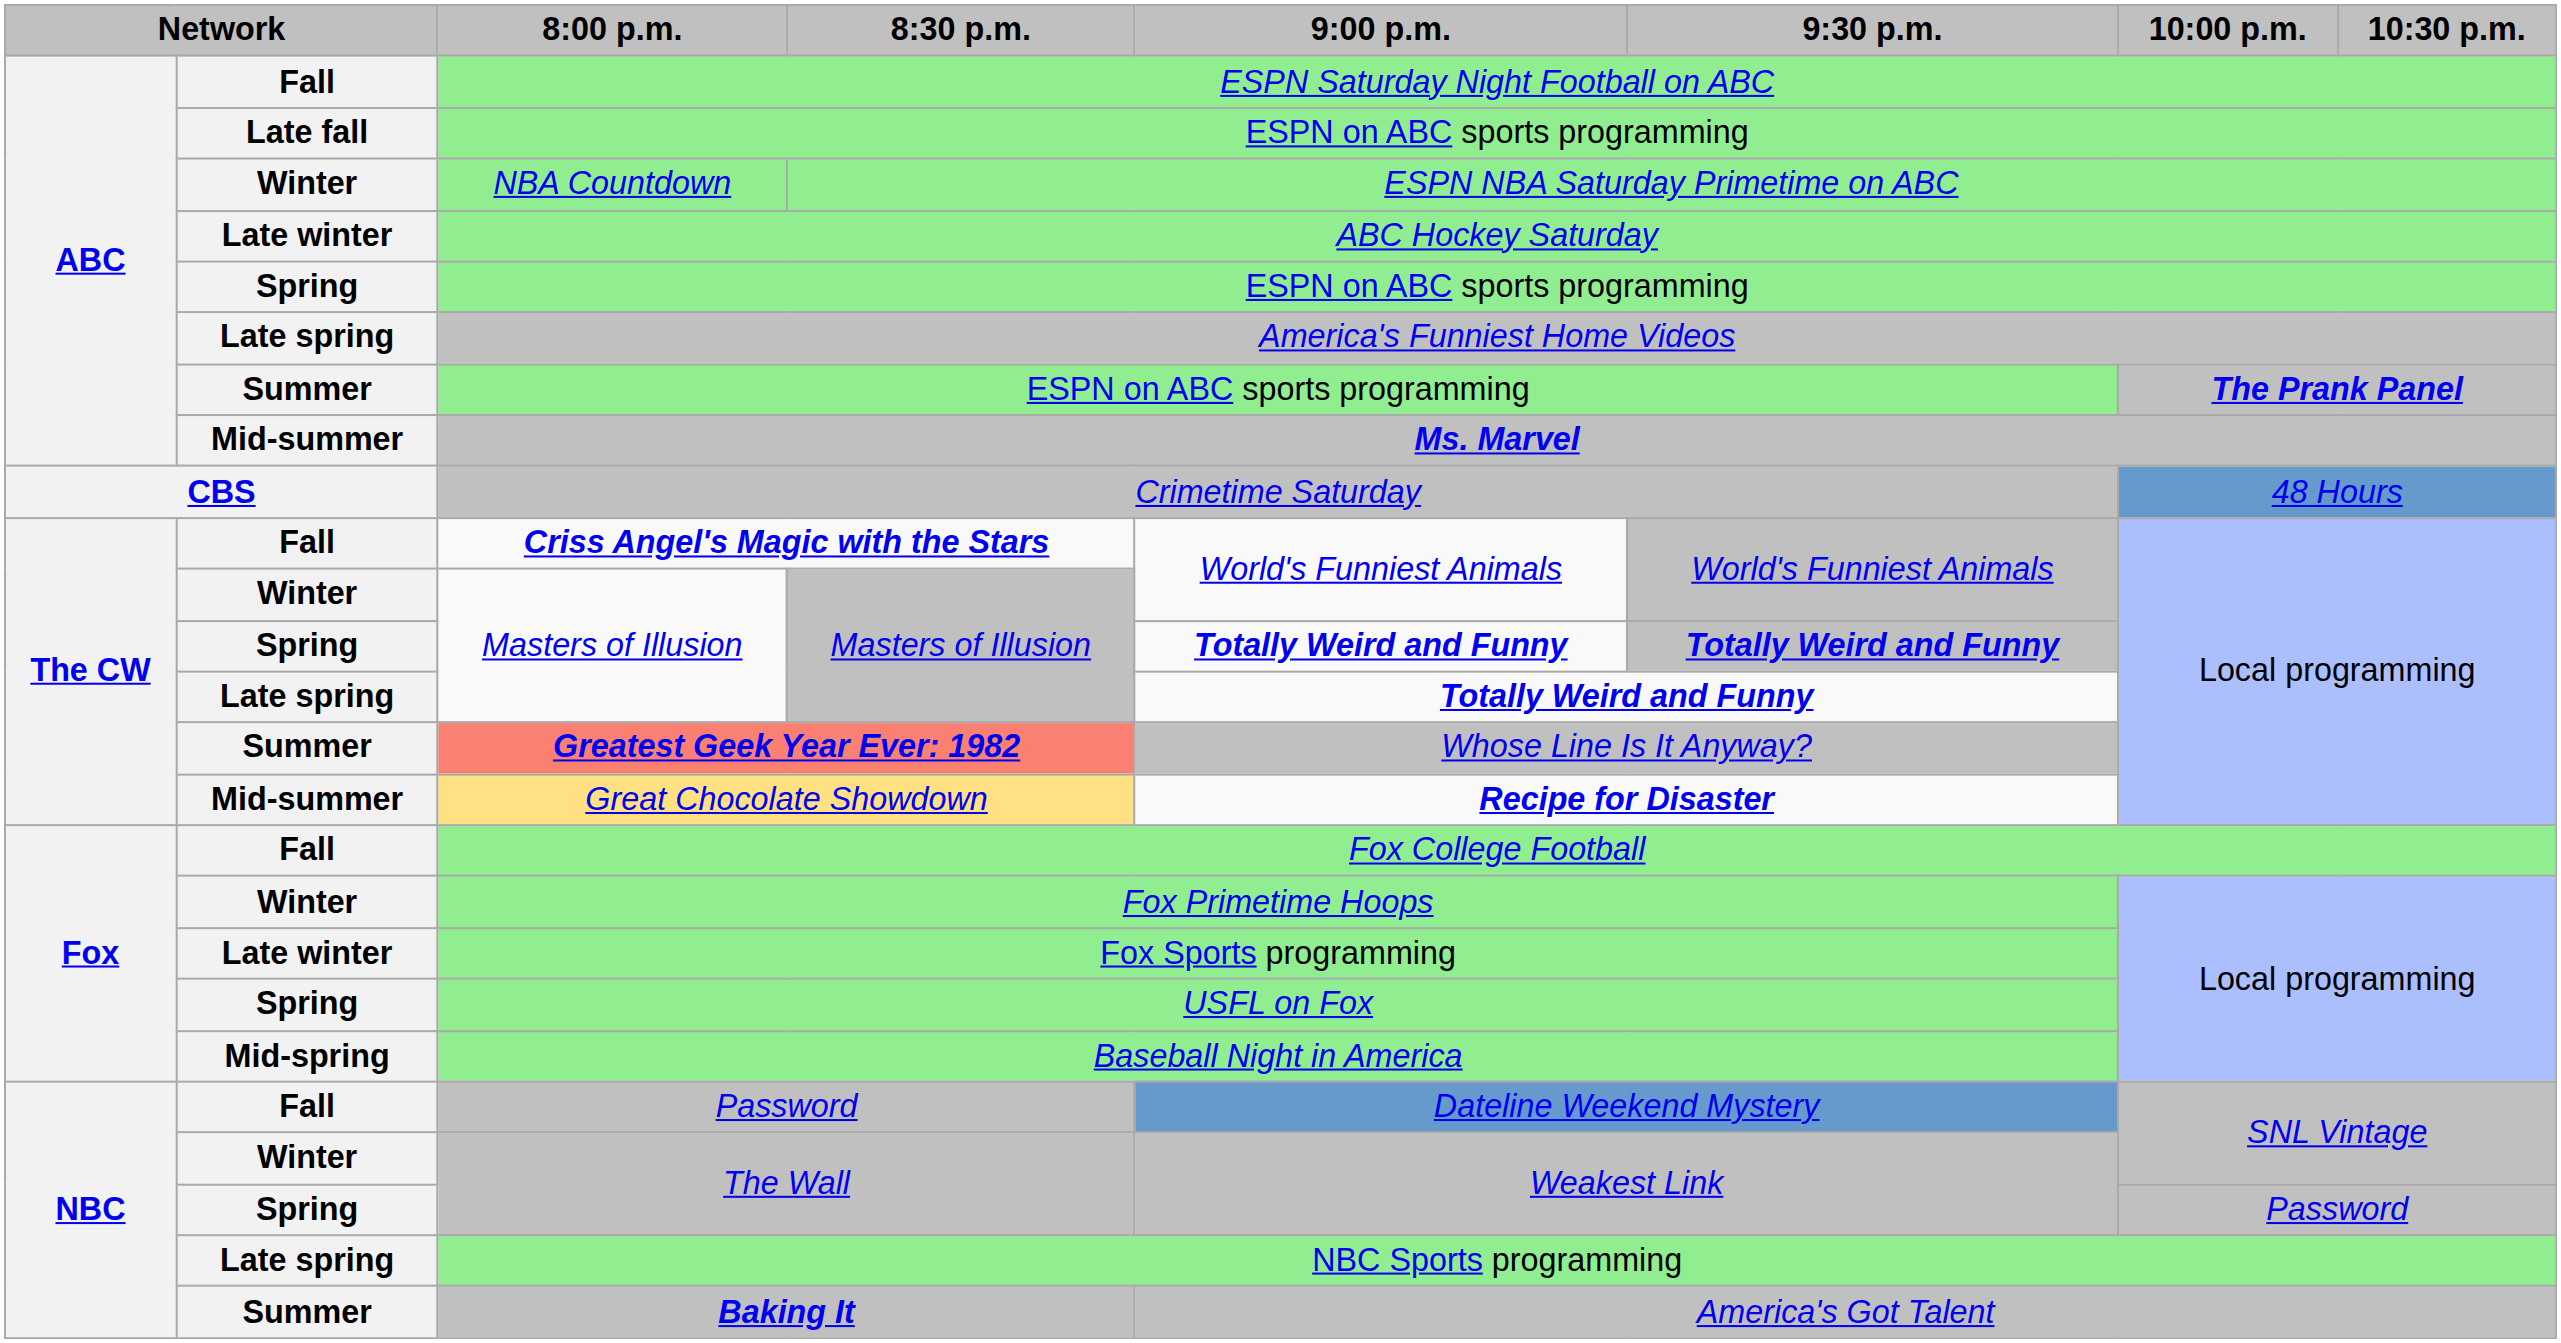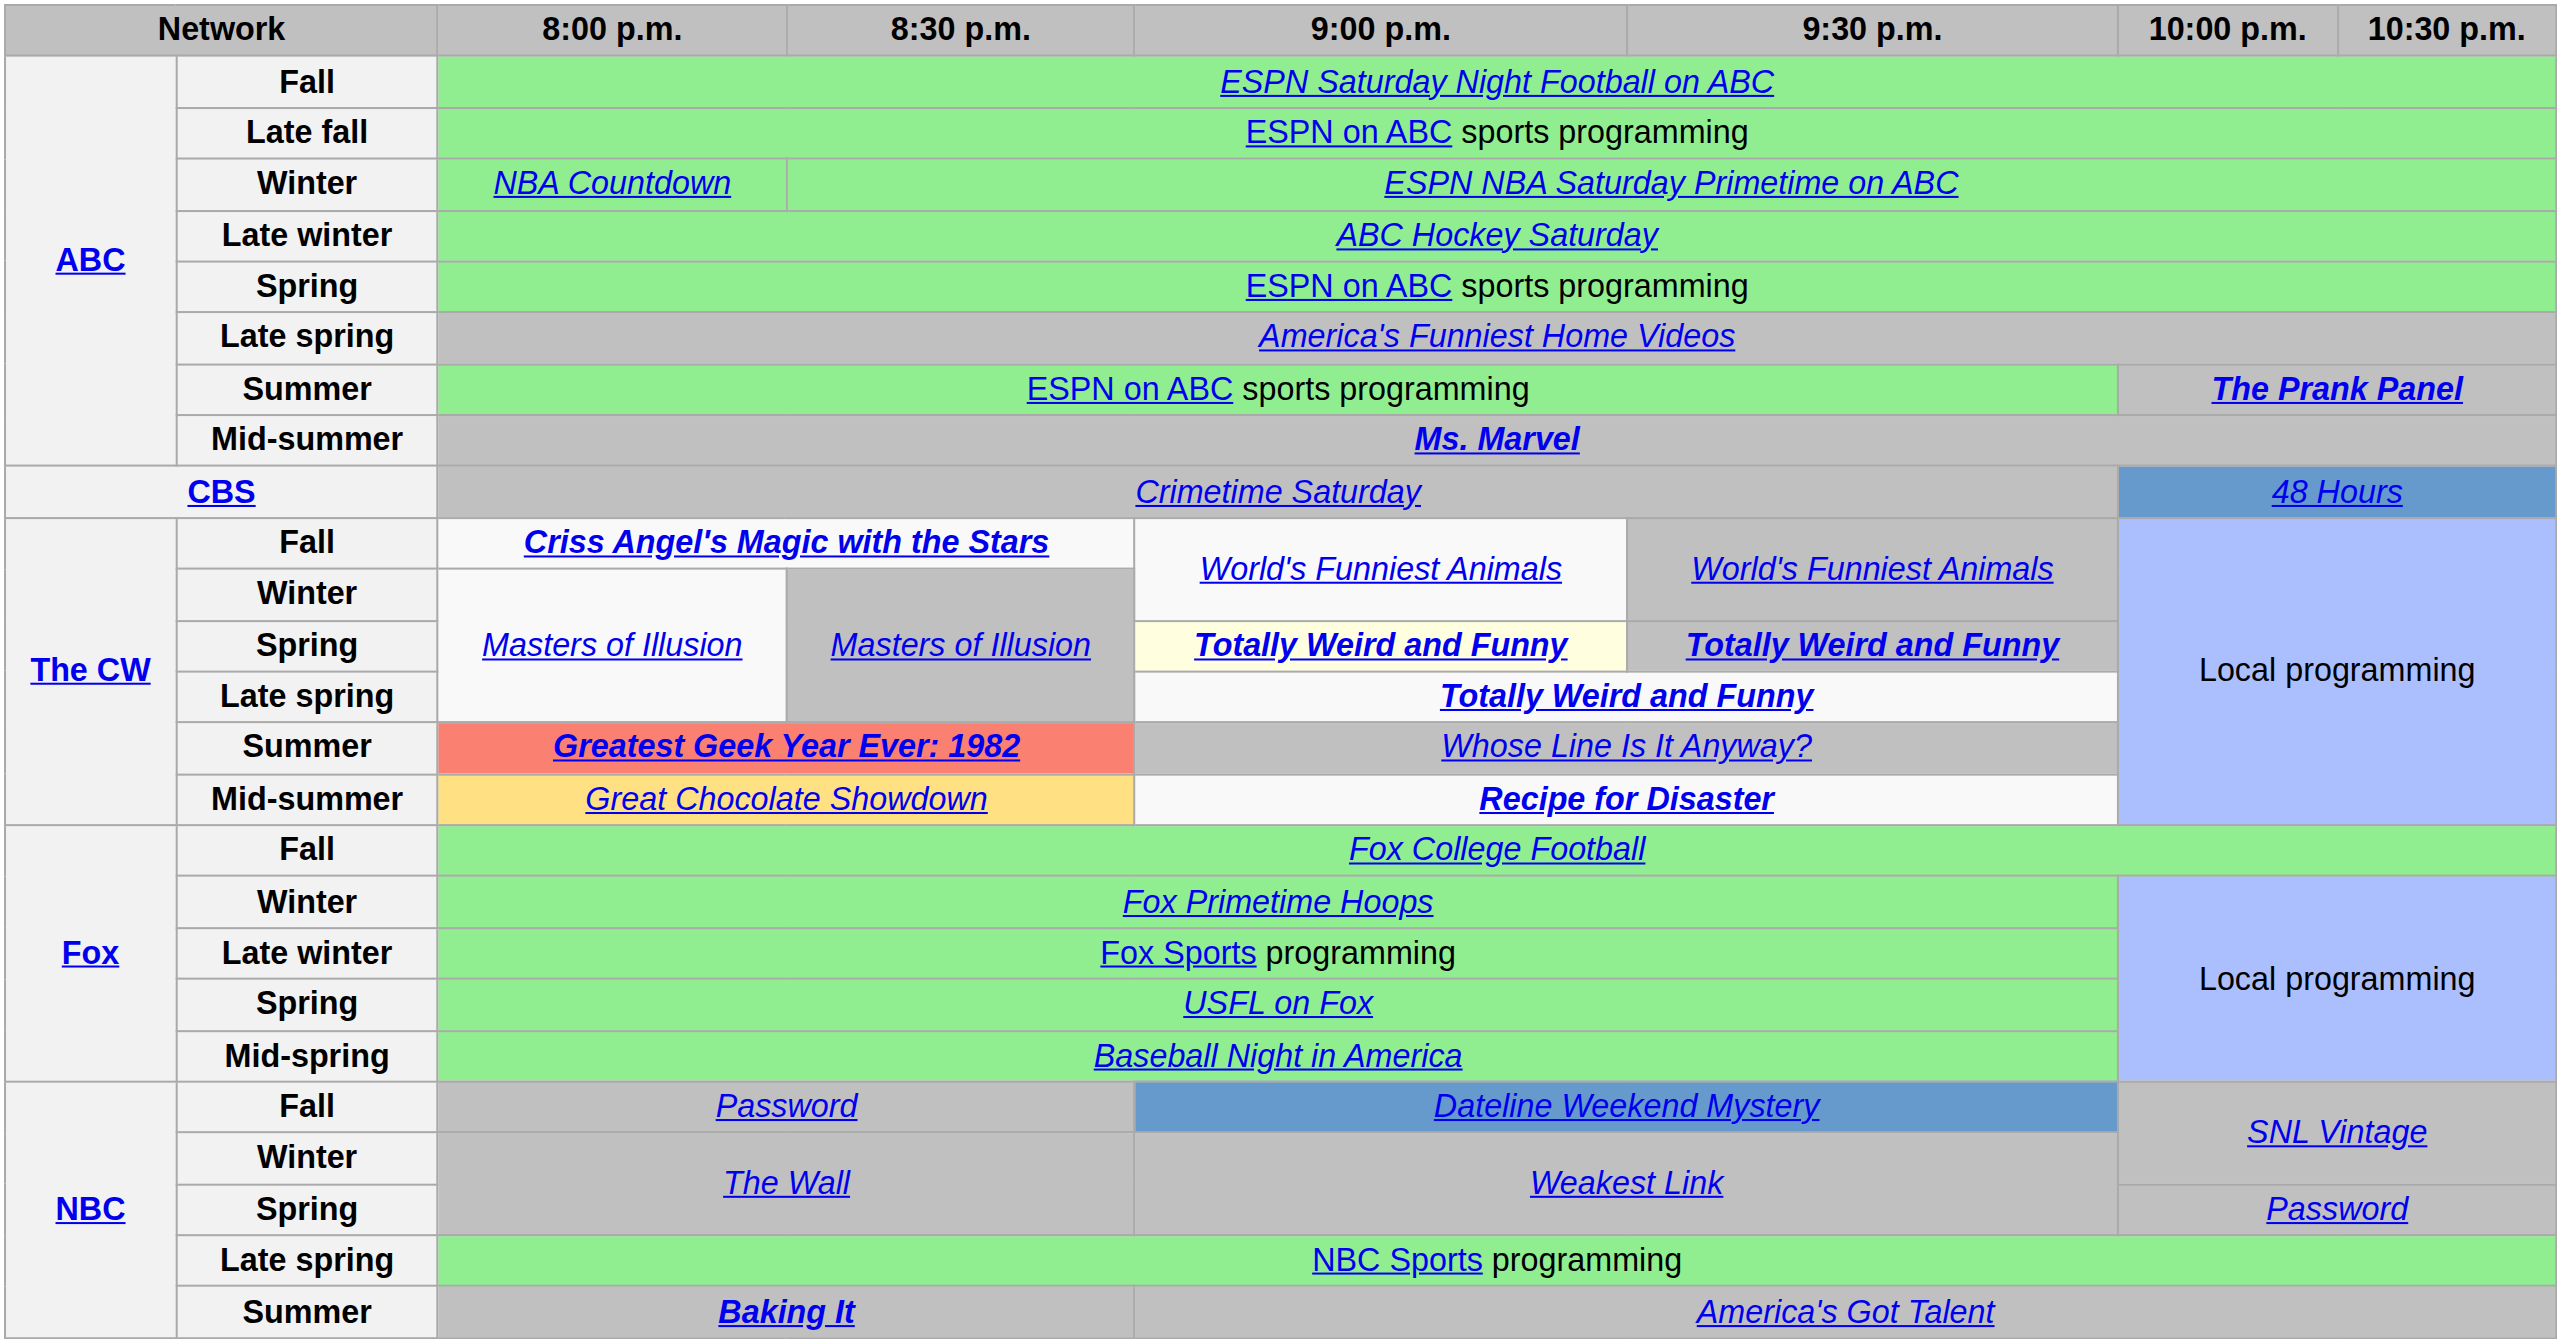(1381, 645) no background -> (1381, 645) lightyellow background
